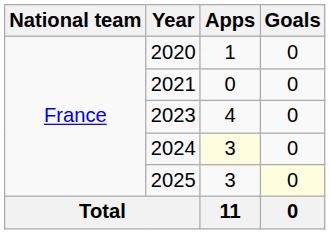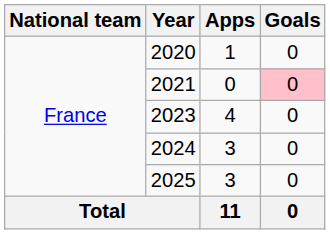(293, 84) no background -> (293, 84) pink background
(230, 148) lightyellow background -> (230, 148) no background
(293, 180) lightyellow background -> (293, 180) no background
